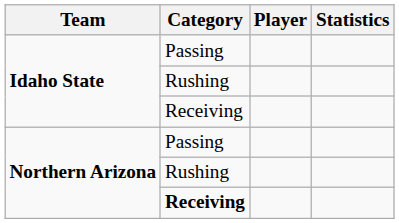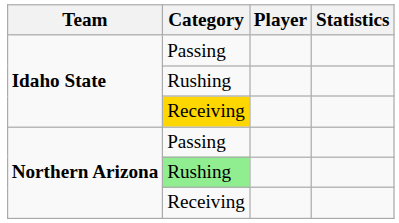(204, 111) no background -> (206, 111) gold background
(197, 172) no background -> (199, 172) lightgreen background
(205, 202) bold -> (206, 202) normal
